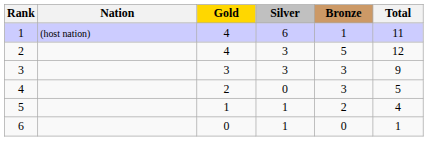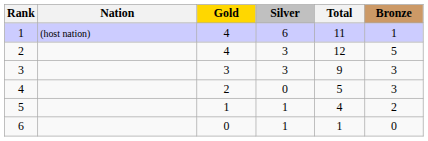columns swapped: (344, 13) <-> (398, 13)
